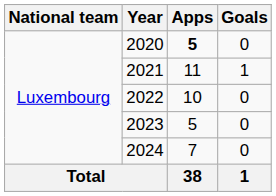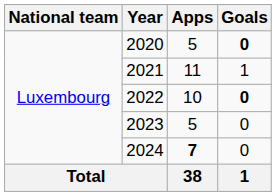(192, 44) bold -> (192, 44) normal
(245, 44) normal -> (245, 44) bold
(245, 97) normal -> (245, 97) bold
(192, 151) normal -> (192, 151) bold
